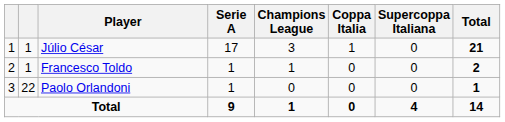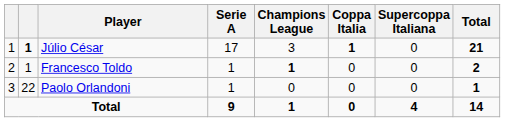(28, 48) normal -> (28, 48) bold
(352, 48) normal -> (352, 48) bold
(291, 68) normal -> (291, 68) bold
